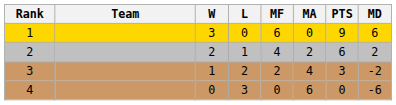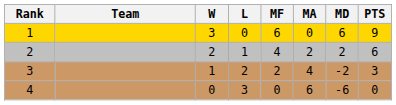columns swapped: (375, 14) <-> (342, 14)
